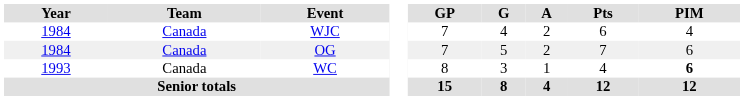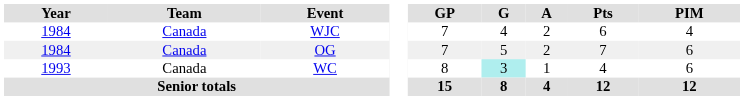(504, 68) no background -> (504, 68) paleturquoise background
(689, 68) bold -> (689, 68) normal
